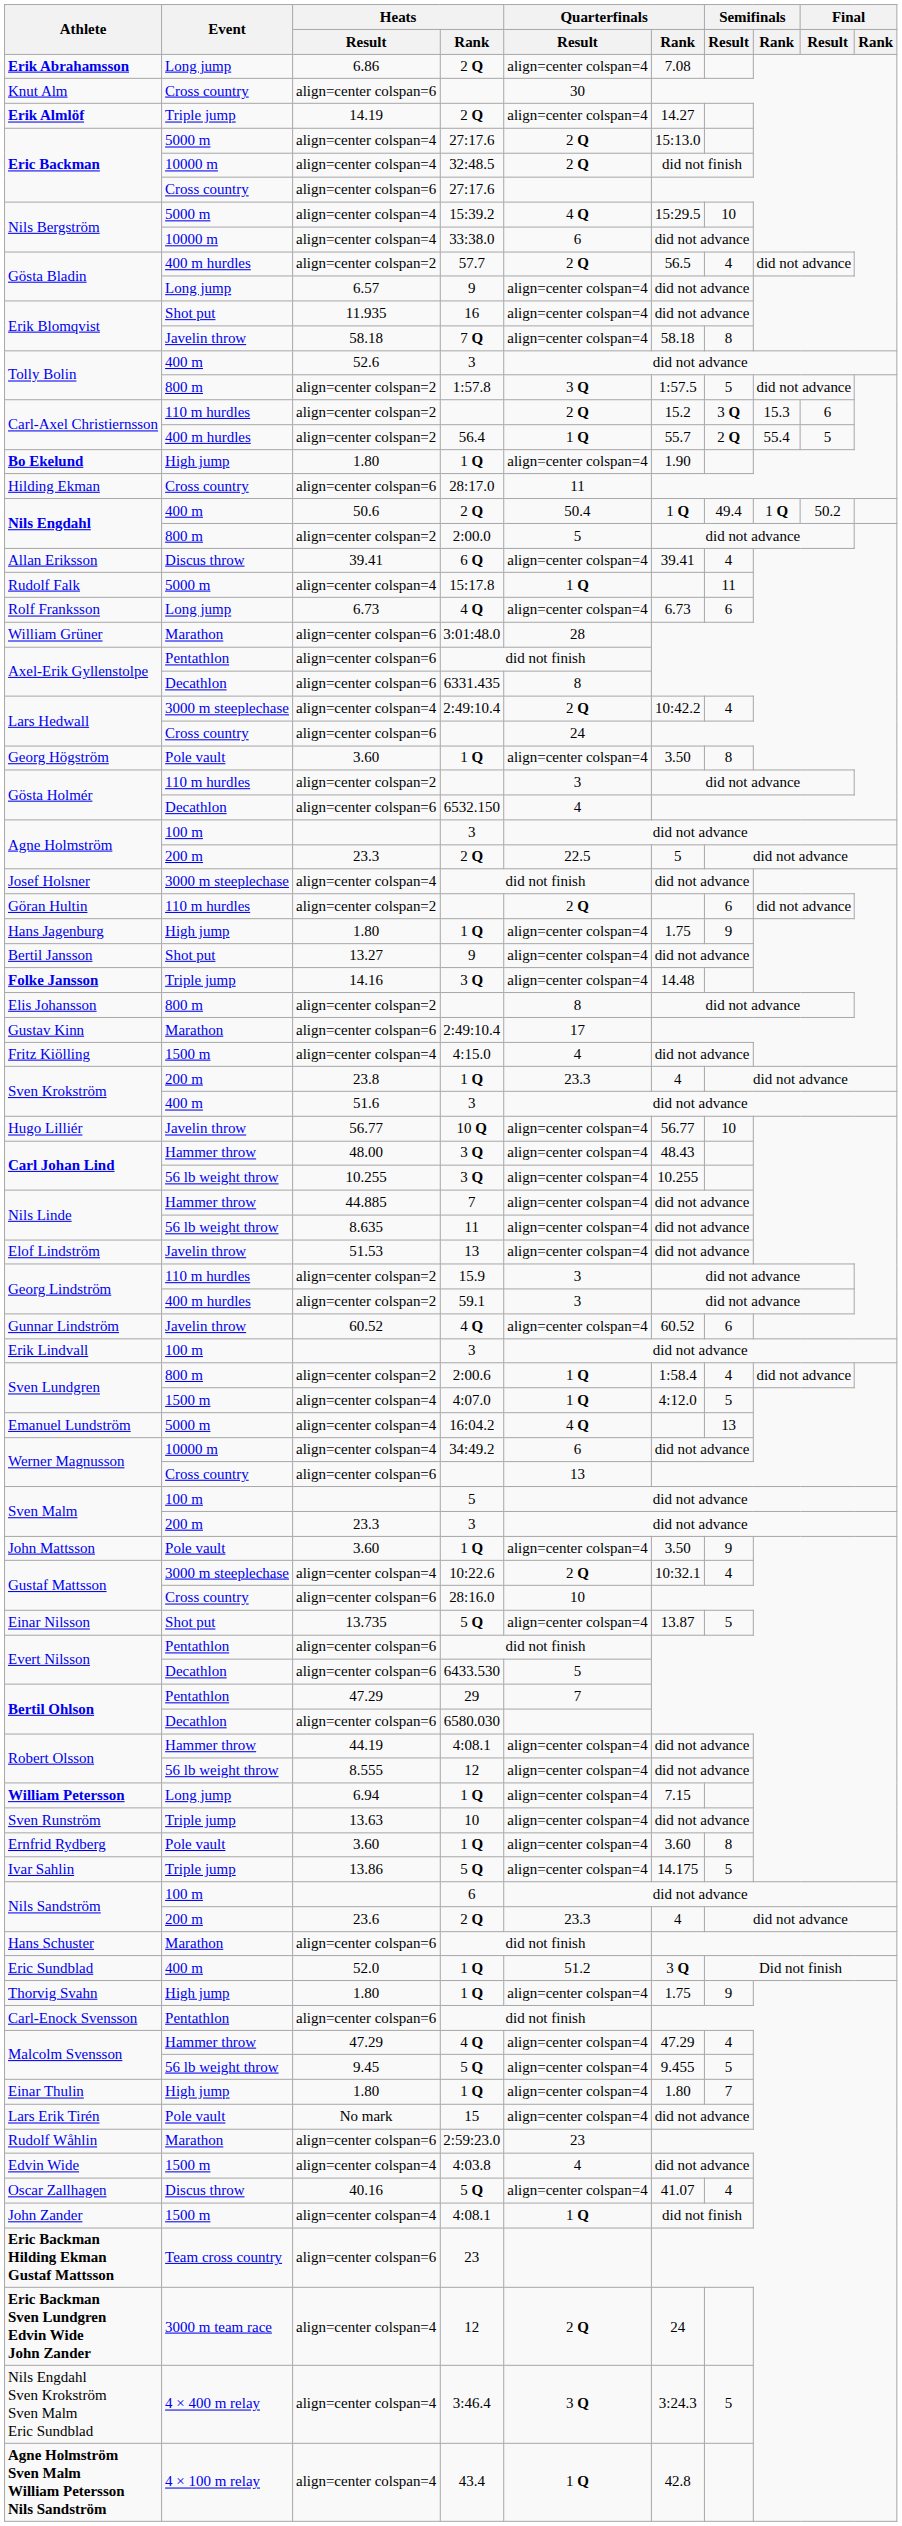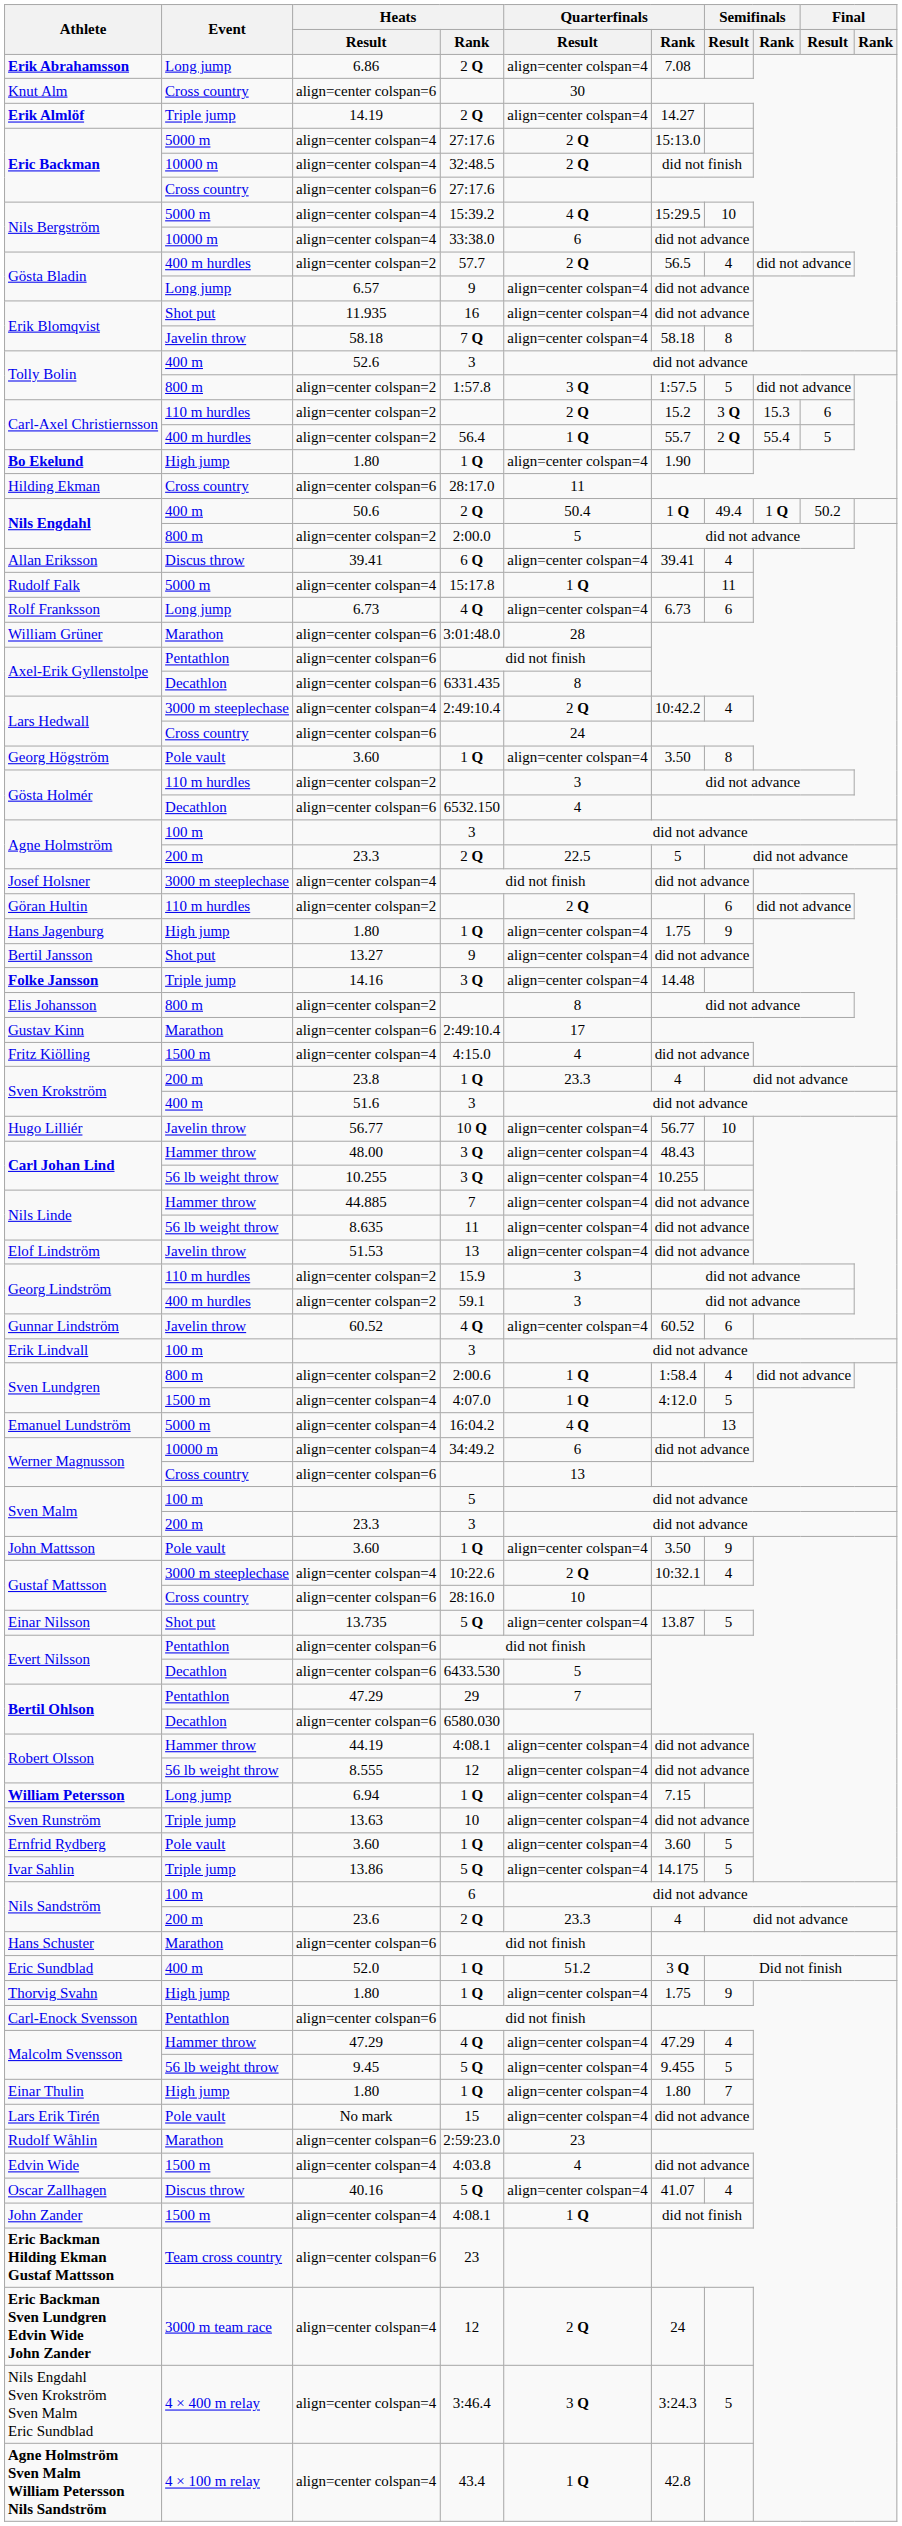(729, 1845) 8 -> (729, 1845) 5
